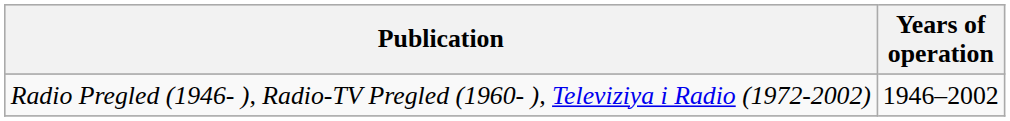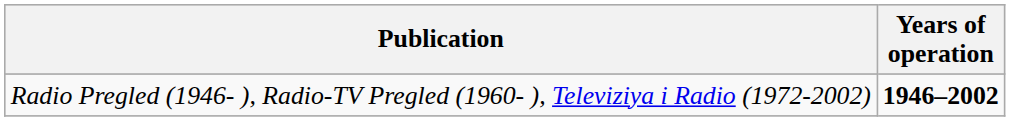(941, 94) normal -> (941, 94) bold
